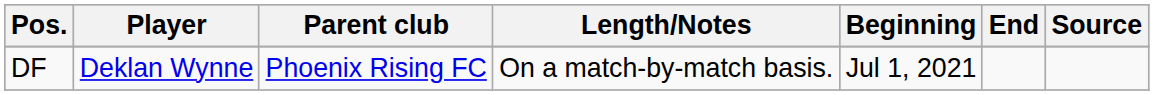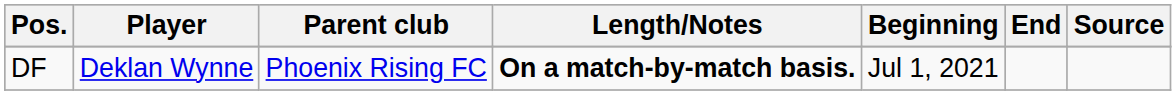(666, 68) normal -> (677, 68) bold
